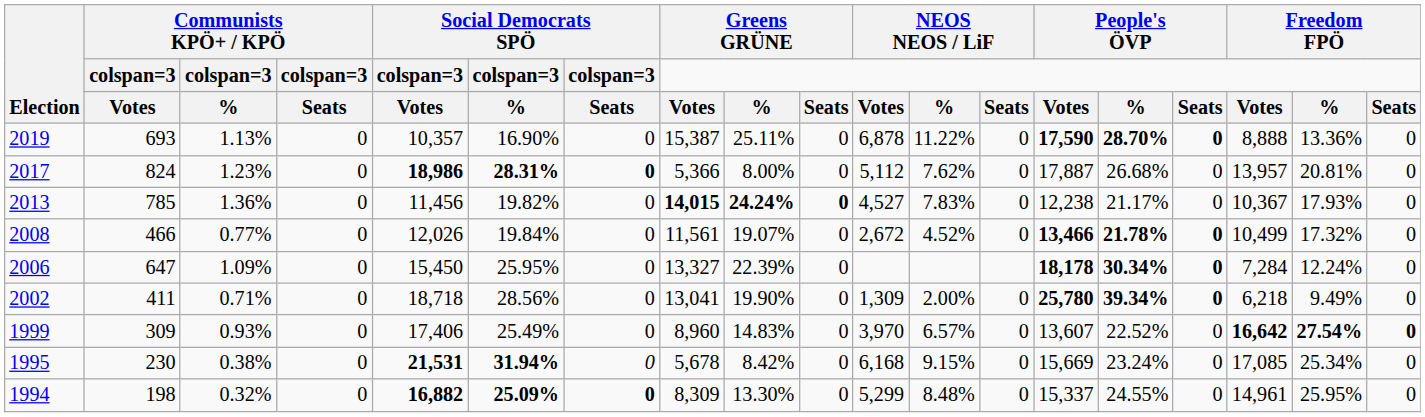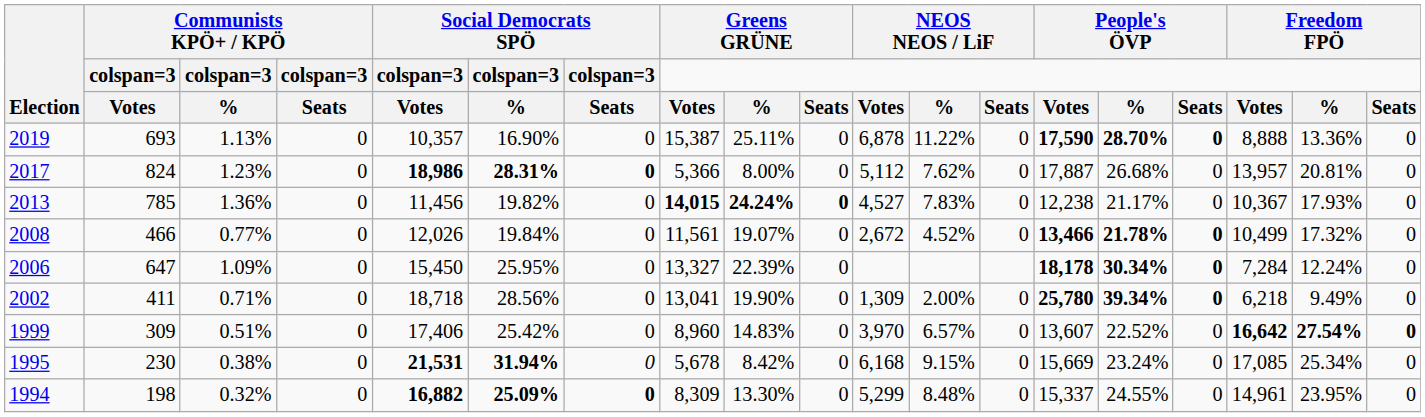(245, 330) 0.93% -> (245, 330) 0.51%
(528, 330) 25.49% -> (528, 330) 25.42%
(1331, 394) 25.95% -> (1331, 394) 23.95%
